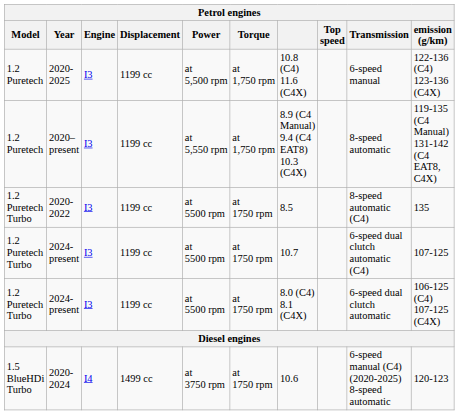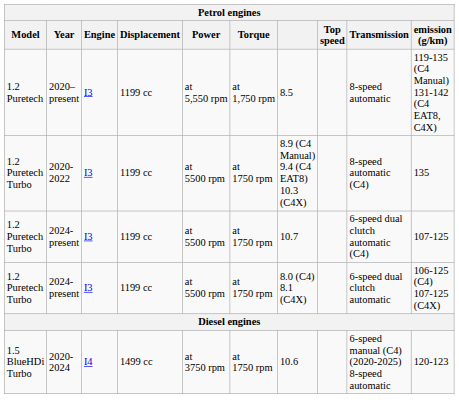- row: (25, 74)
(298, 144) 8.9 (C4 Manual) 9.4 (C4 EAT8) 10.3 (C4X) -> (288, 92) 8.5
(288, 207) 8.5 -> (298, 173) 8.9 (C4 Manual) 9.4 (C4 EAT8) 10.3 (C4X)
